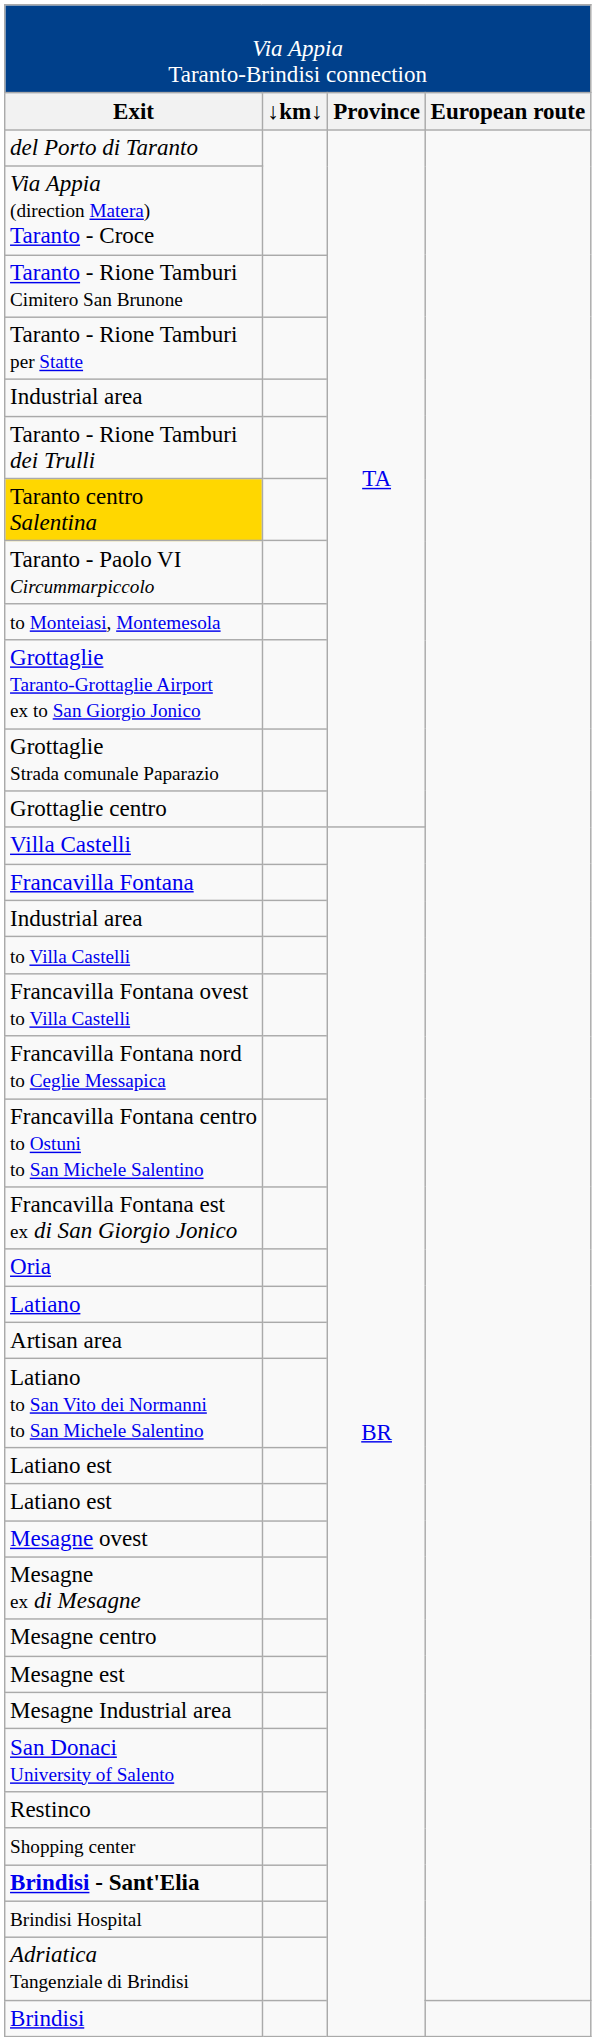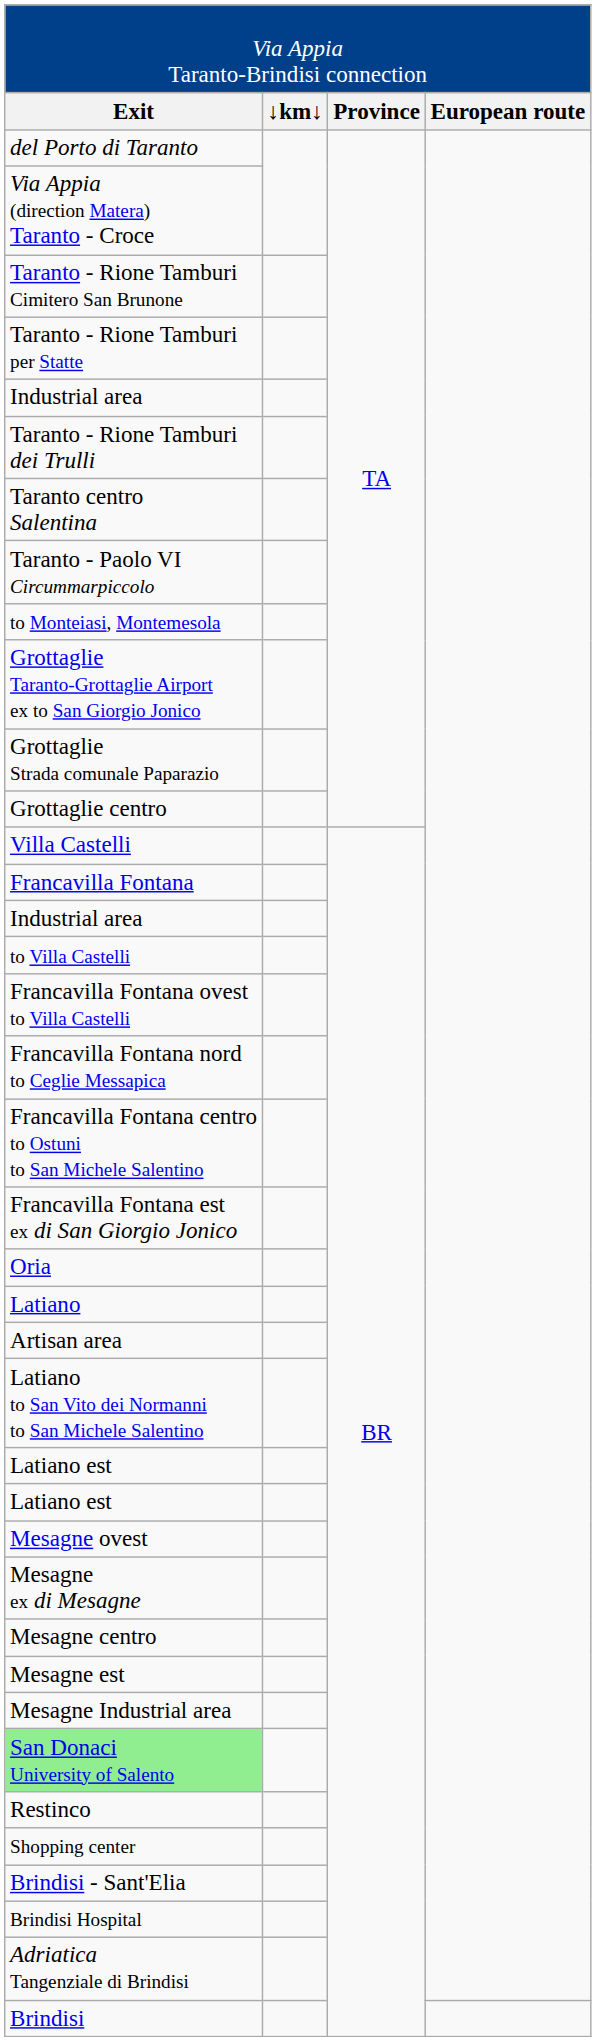(77, 509) gold background -> (77, 509) no background
(92, 1759) no background -> (92, 1759) lightgreen background
(105, 1882) bold -> (98, 1882) normal
